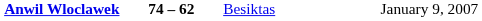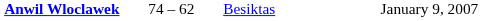(171, 9) bold -> (171, 9) normal
